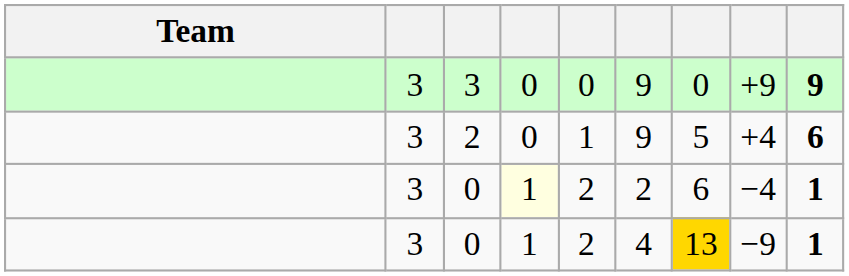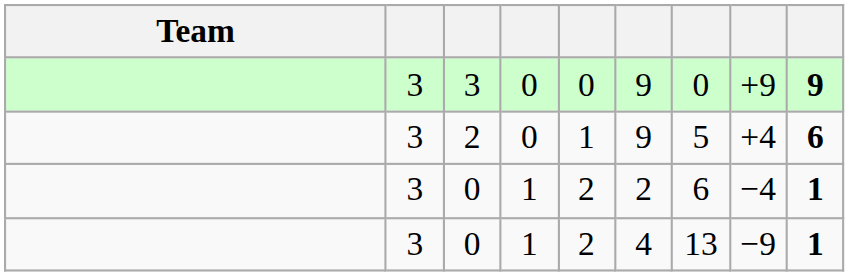(529, 190) lightyellow background -> (529, 190) no background
(701, 243) gold background -> (701, 243) no background
